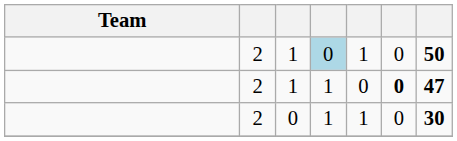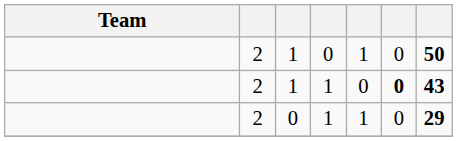(328, 53) lightblue background -> (328, 53) no background
(434, 86) 47 -> (434, 86) 43
(434, 119) 30 -> (434, 119) 29
